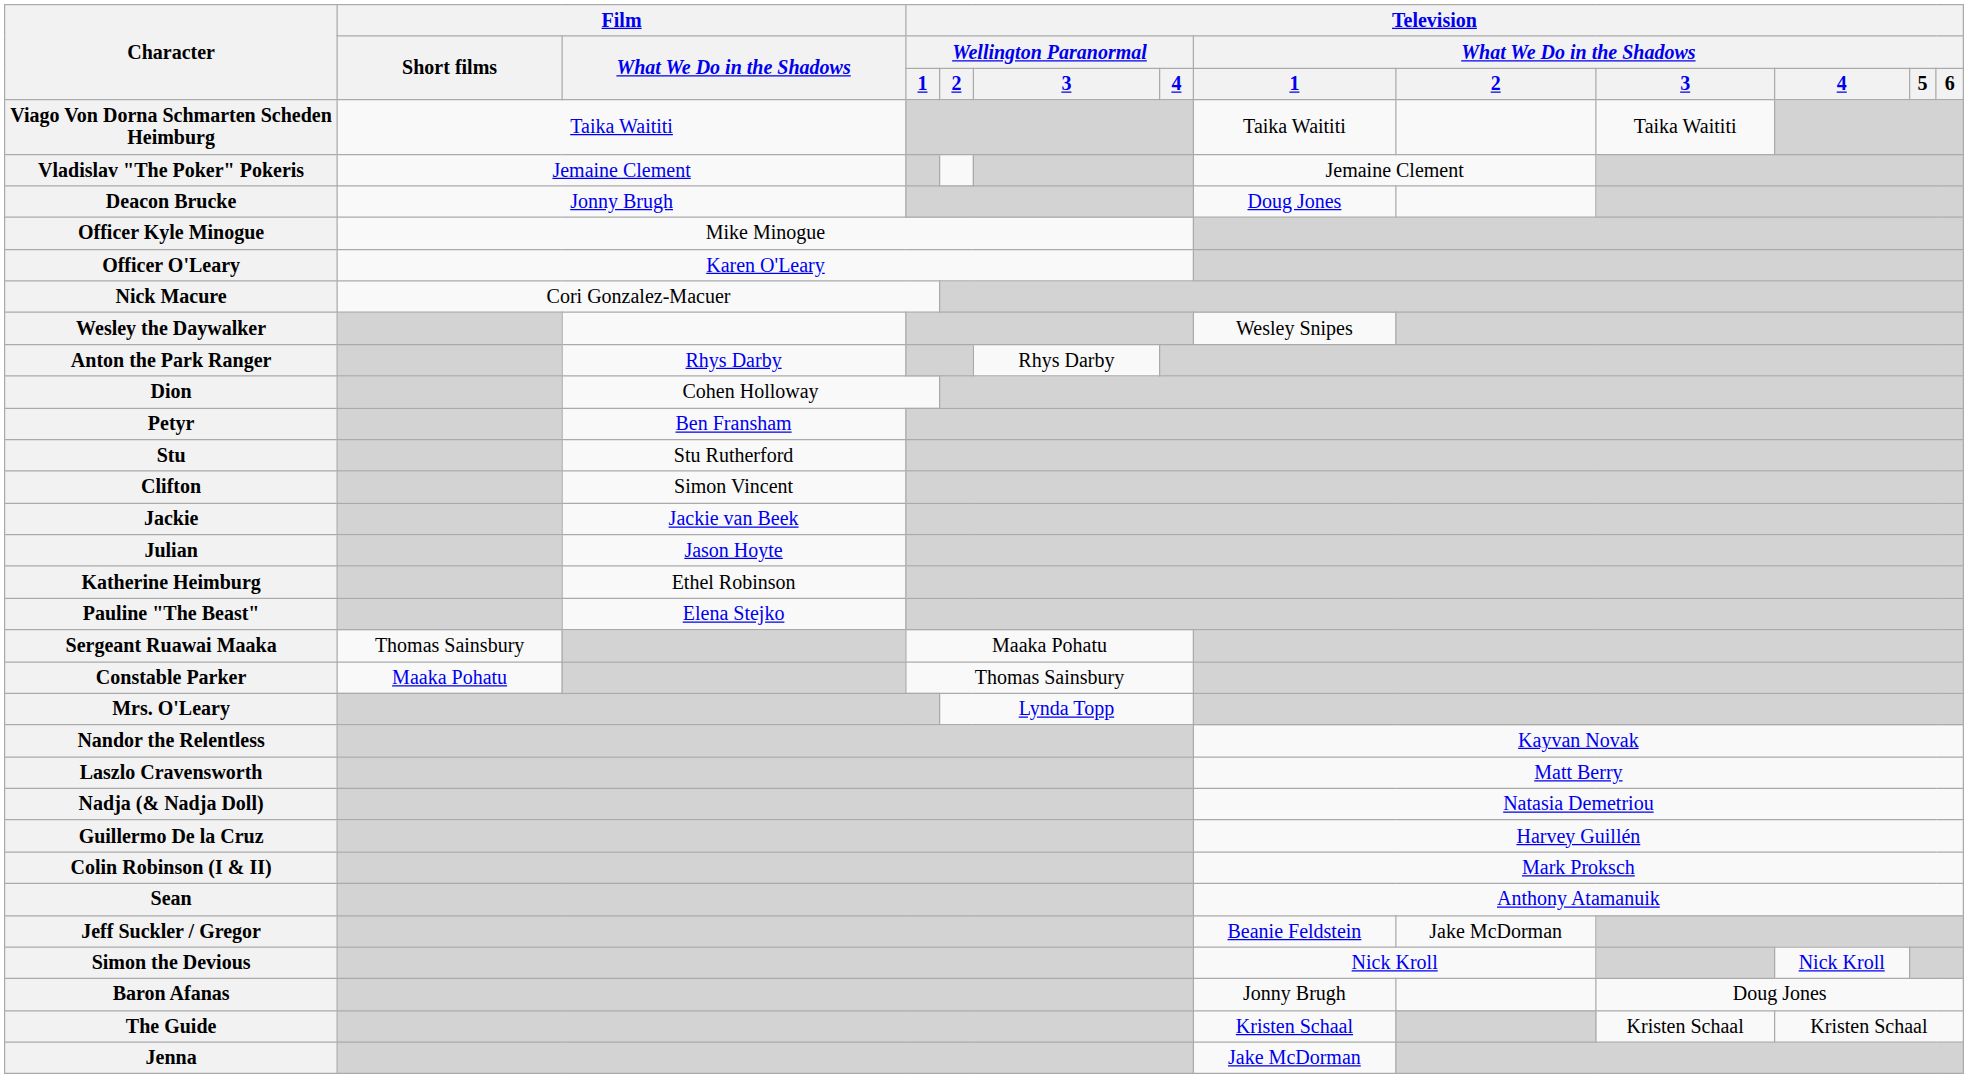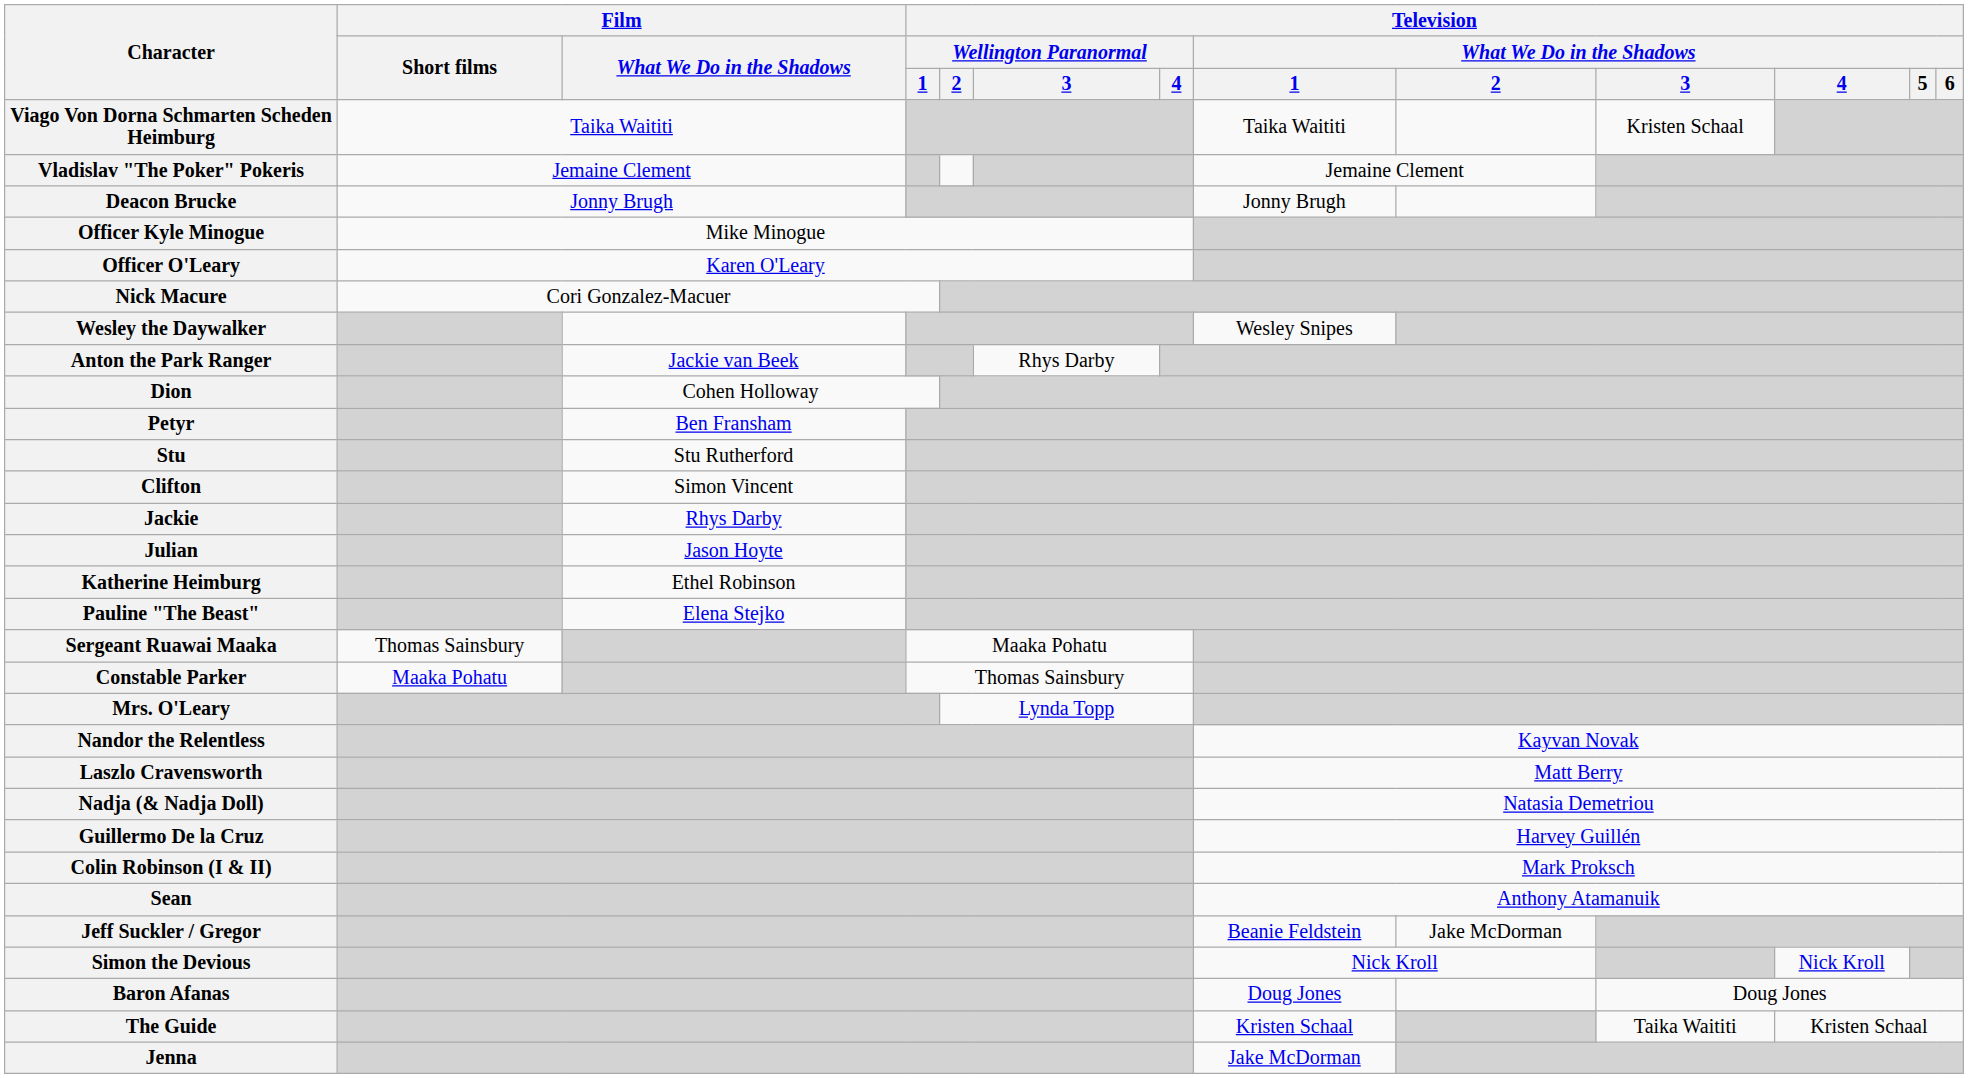(1685, 126) Taika Waititi -> (1685, 126) Kristen Schaal
(1294, 201) Doug Jones -> (1294, 201) Jonny Brugh
(734, 360) Rhys Darby -> (734, 360) Jackie van Beek
(734, 518) Jackie van Beek -> (734, 518) Rhys Darby
(1294, 994) Jonny Brugh -> (1294, 994) Doug Jones
(1685, 1026) Kristen Schaal -> (1685, 1026) Taika Waititi
